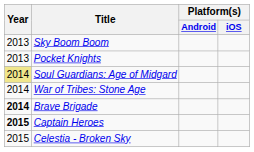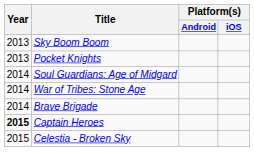(18, 74) khaki background -> (18, 74) no background
(18, 106) bold -> (18, 106) normal
